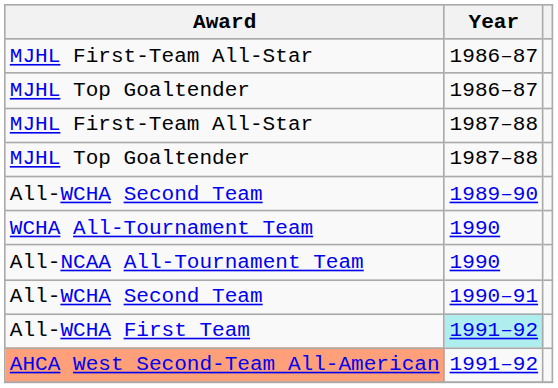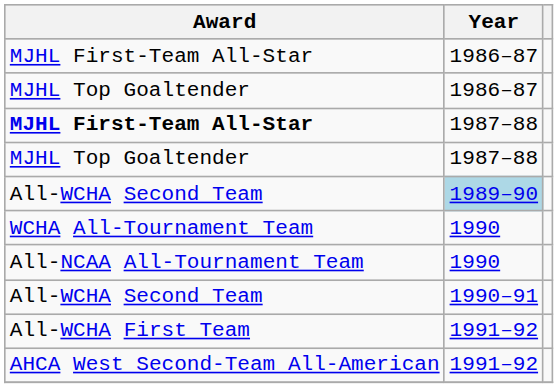(161, 125) normal -> (161, 125) bold
(494, 194) no background -> (494, 194) lightblue background
(494, 331) paleturquoise background -> (494, 331) no background
(225, 365) lightsalmon background -> (225, 365) no background
